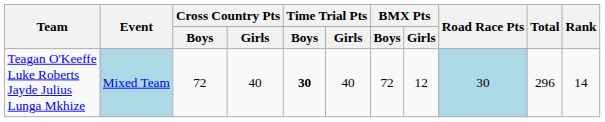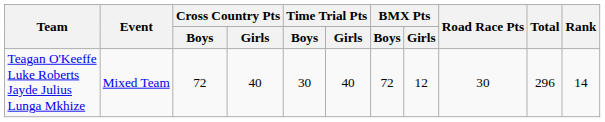(136, 82) lightblue background -> (136, 82) no background
(305, 82) bold -> (305, 82) normal
(483, 82) lightblue background -> (483, 82) no background
